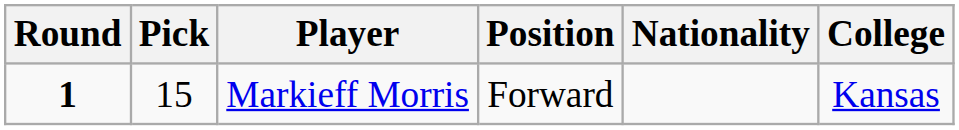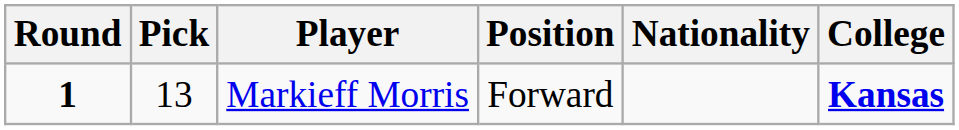(174, 93) 15 -> (174, 93) 13
(886, 93) normal -> (886, 93) bold
